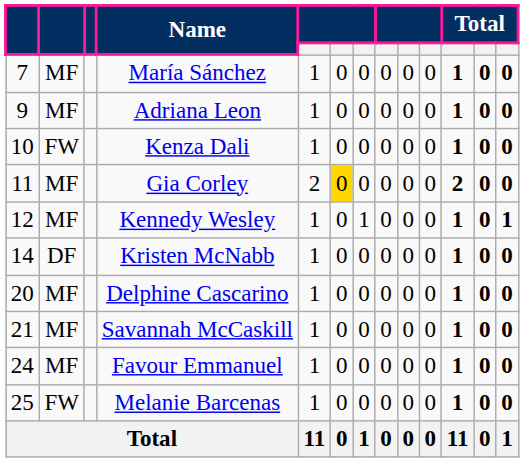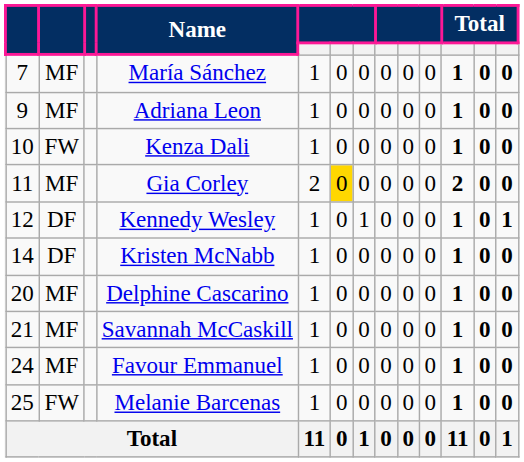(62, 219) MF -> (62, 219) DF
